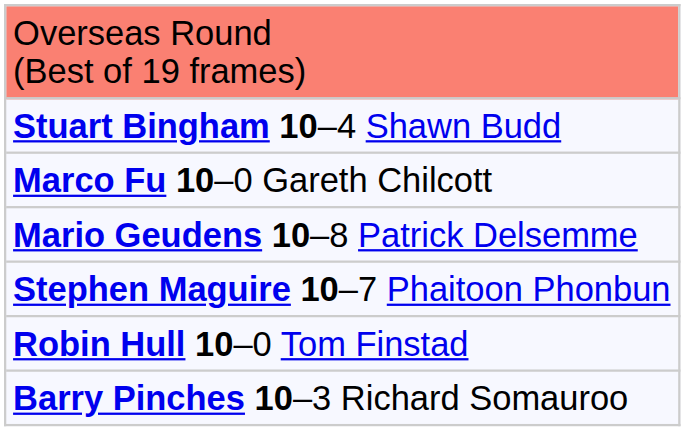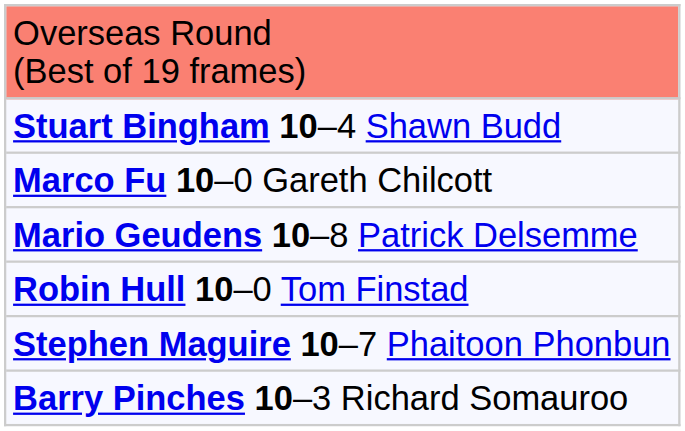(342, 289) Stephen Maguire 10–7 Phaitoon Phonbun -> (241, 289) Robin Hull 10–0 Tom Finstad
(241, 343) Robin Hull 10–0 Tom Finstad -> (342, 343) Stephen Maguire 10–7 Phaitoon Phonbun
